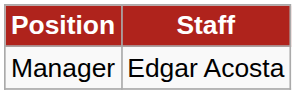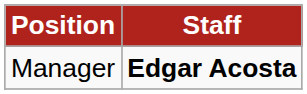(206, 67) normal -> (212, 67) bold
